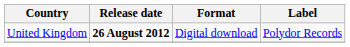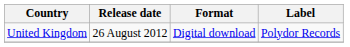(131, 32) bold -> (130, 32) normal
